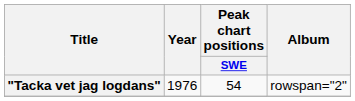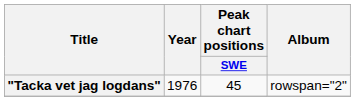(234, 85) 54 -> (234, 85) 45
